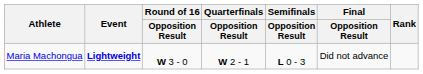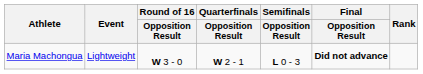(114, 57) bold -> (111, 57) normal
(354, 57) normal -> (351, 57) bold
